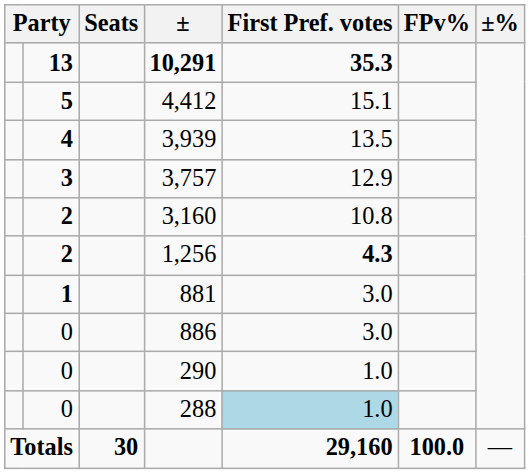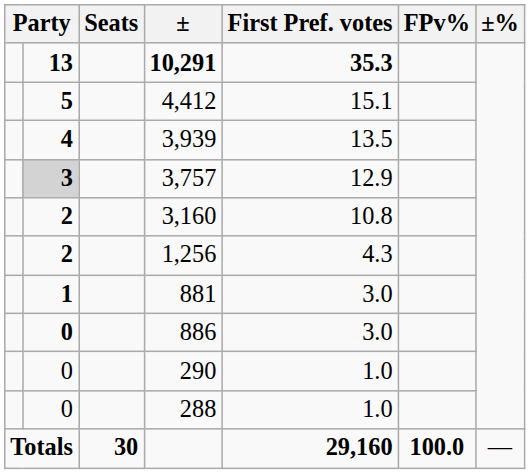(67, 178) no background -> (67, 178) lightgrey background
(377, 255) bold -> (377, 255) normal
(67, 332) normal -> (67, 332) bold
(377, 409) lightblue background -> (377, 409) no background
